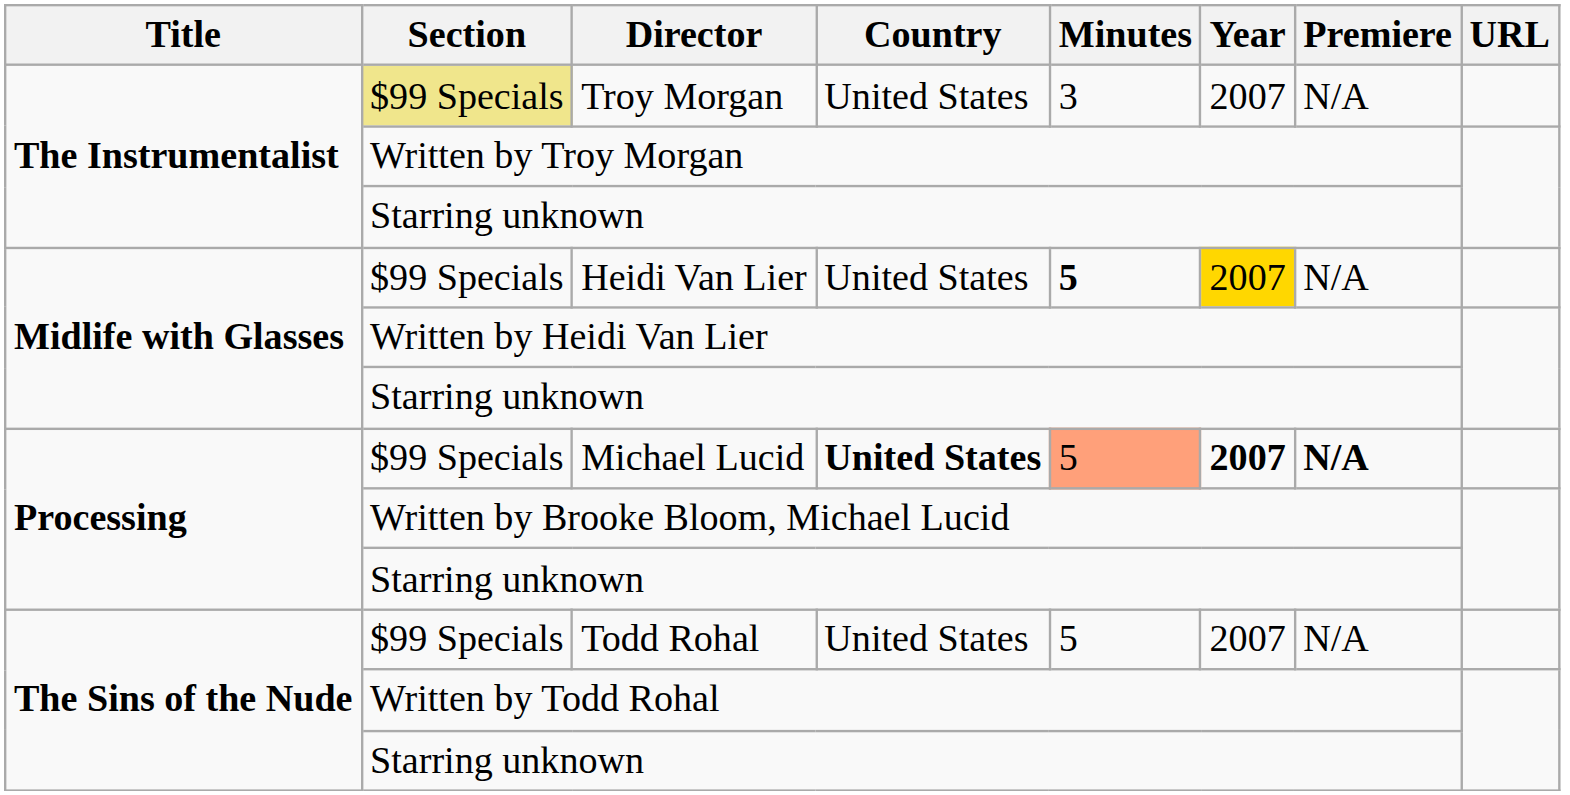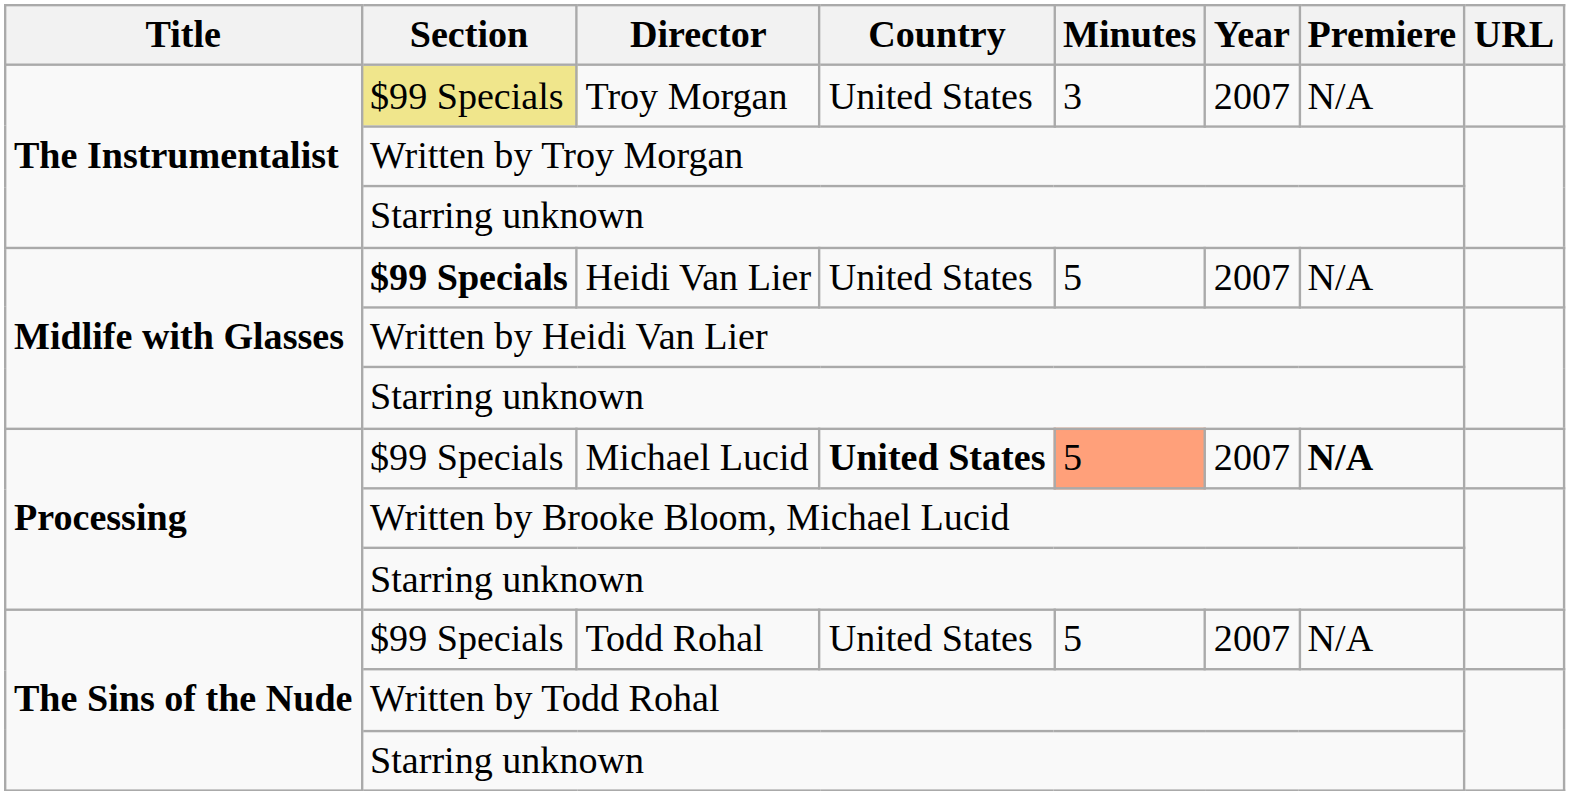(467, 276) normal -> (469, 276) bold
(1068, 276) bold -> (1073, 276) normal
(1248, 276) gold background -> (1252, 276) no background
(1248, 457) bold -> (1252, 457) normal
